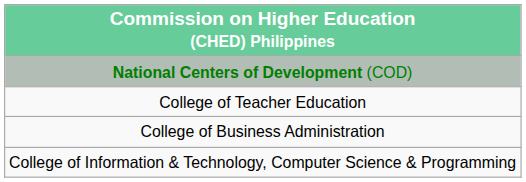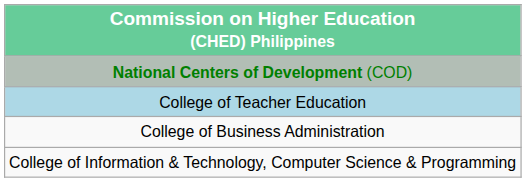(263, 102) no background -> (263, 102) lightblue background
